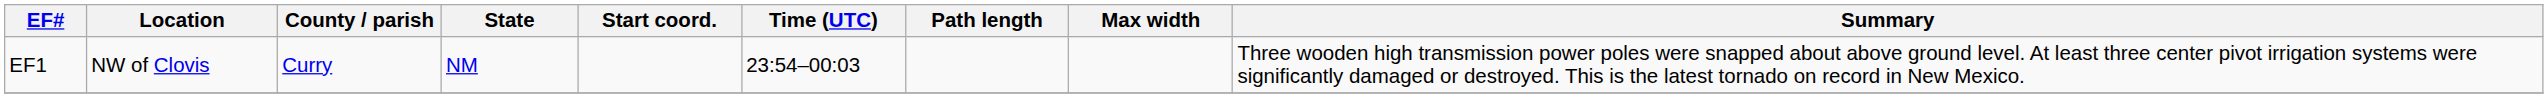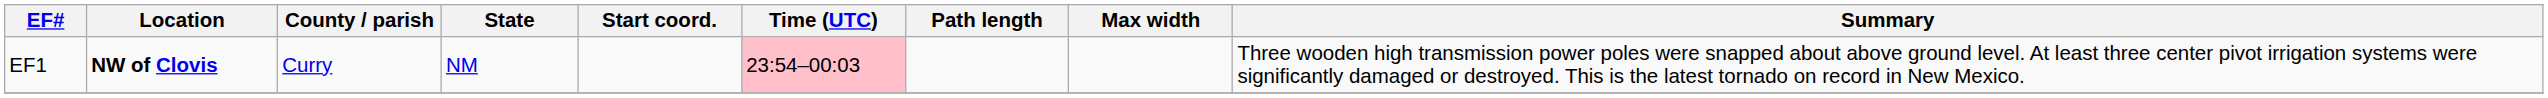(150, 64) normal -> (154, 64) bold
(803, 64) no background -> (803, 64) pink background
